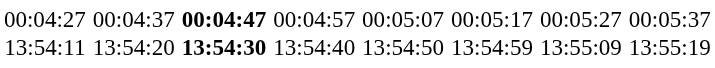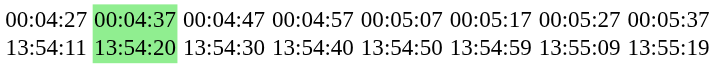(134, 33) no background -> (135, 33) lightgreen background
(224, 33) bold -> (224, 33) normal
